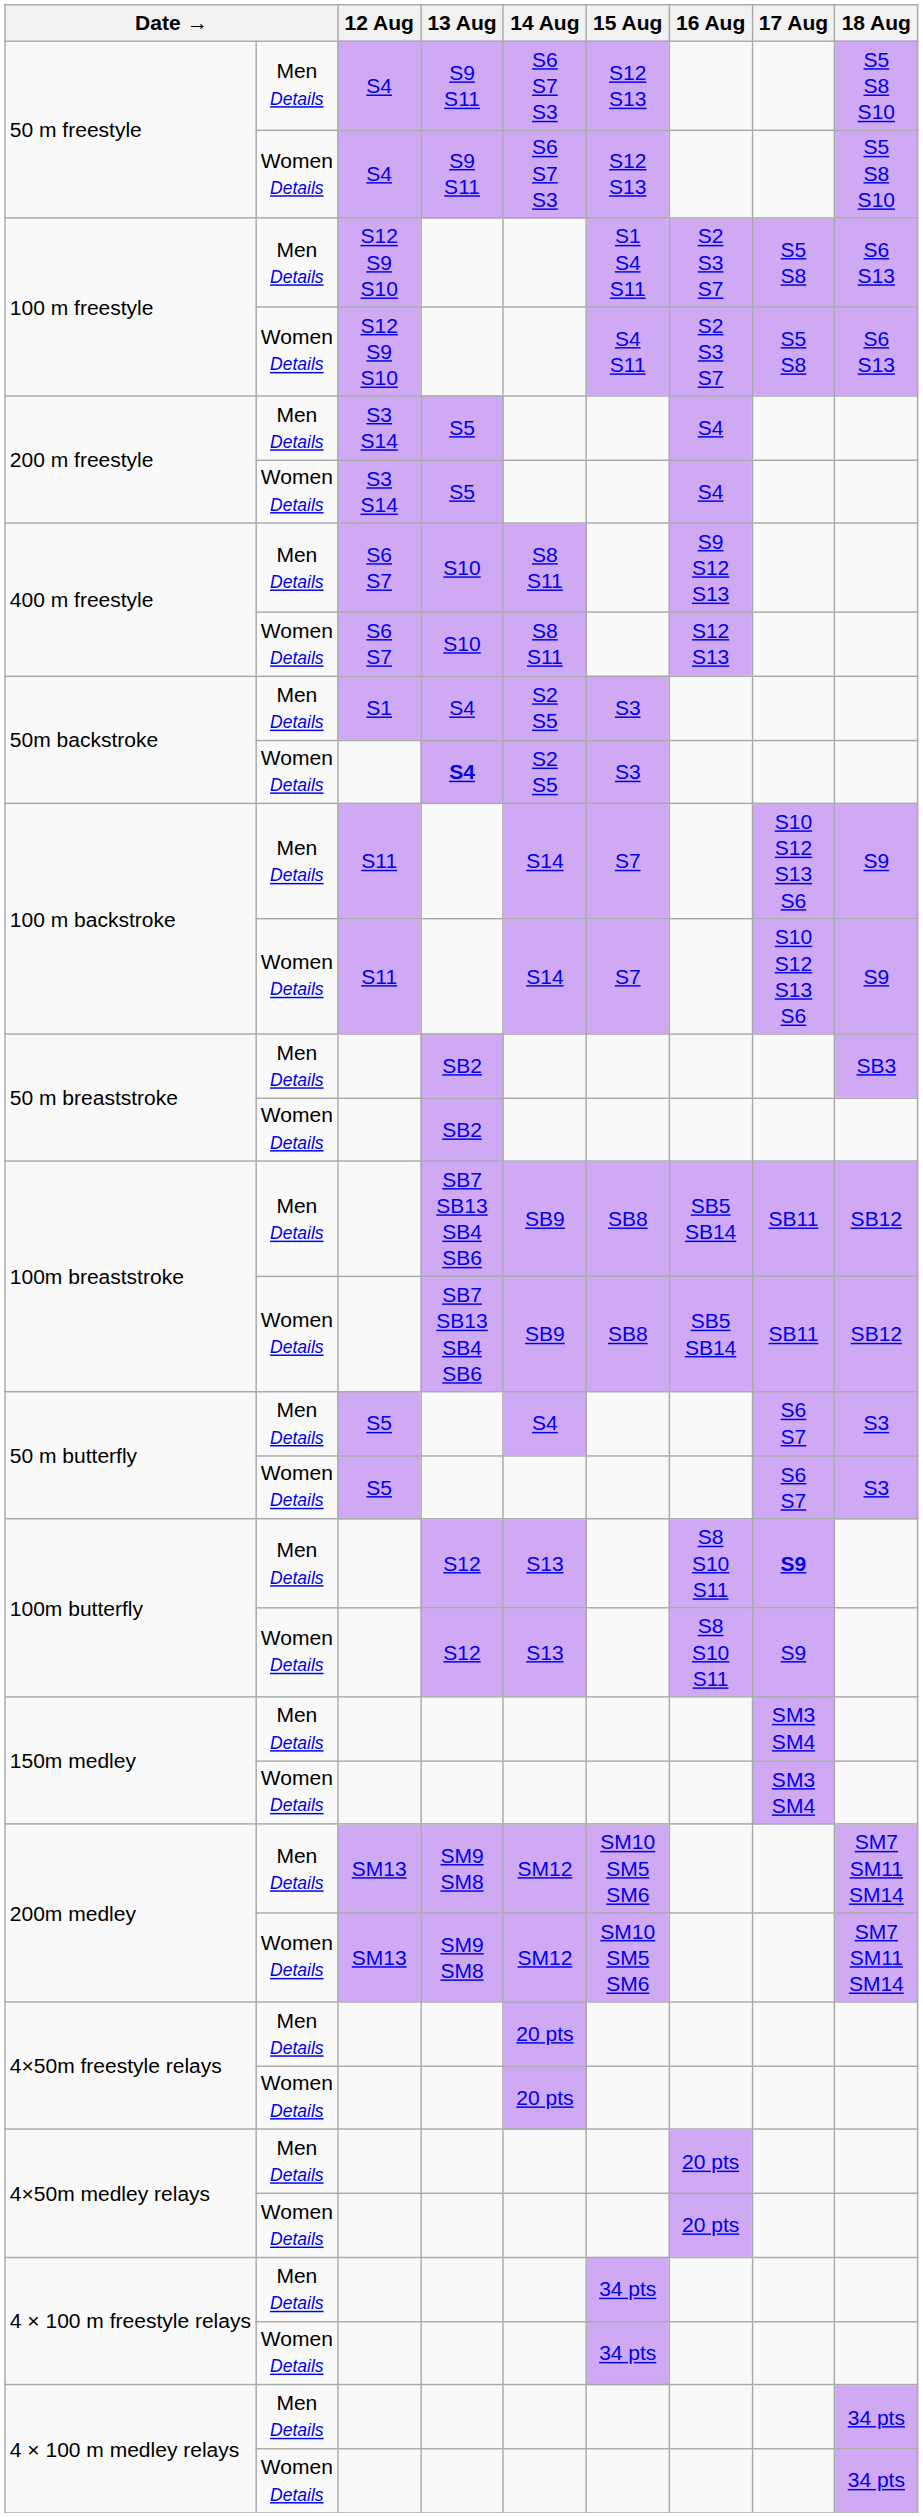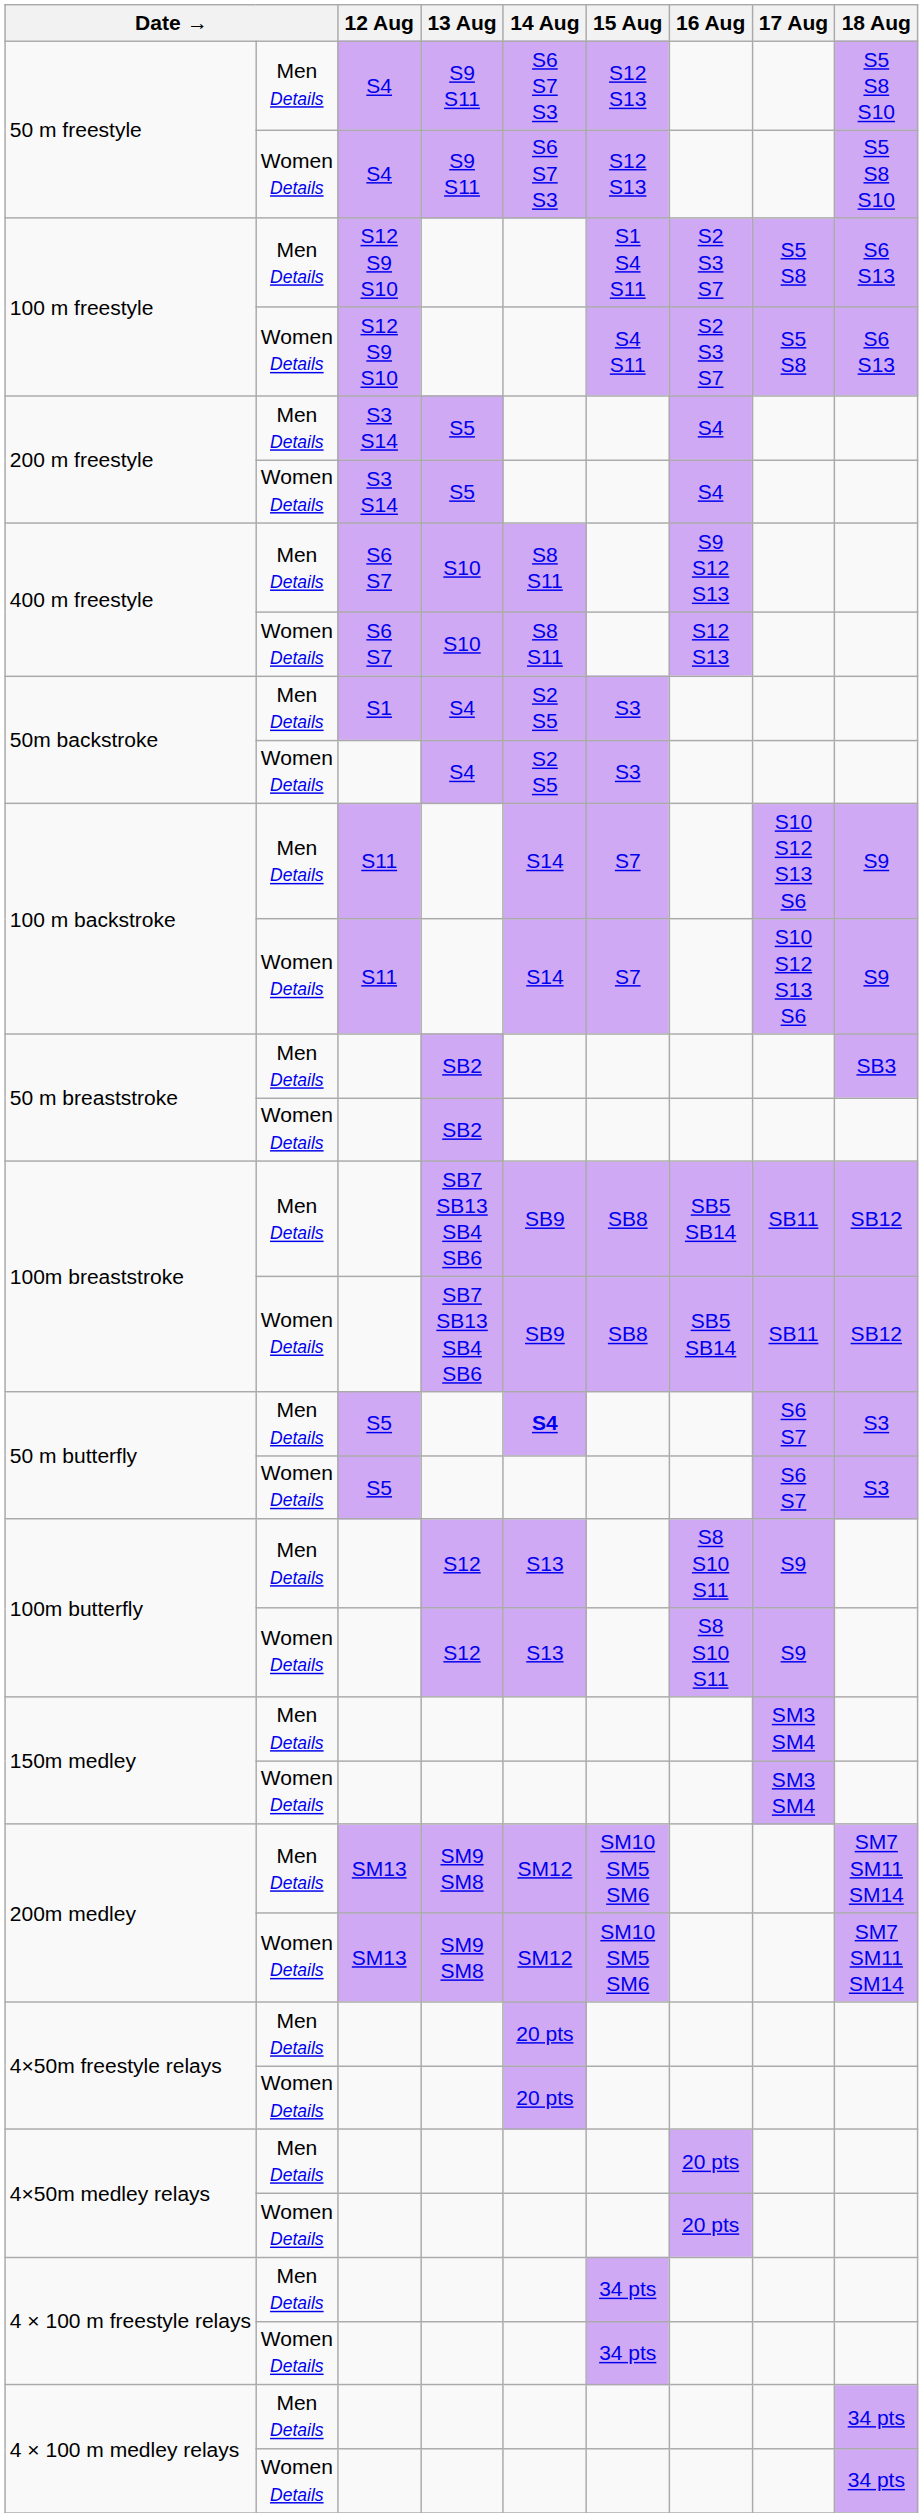(462, 772) bold -> (462, 772) normal
(545, 1423) normal -> (545, 1423) bold
(793, 1563) bold -> (793, 1563) normal
